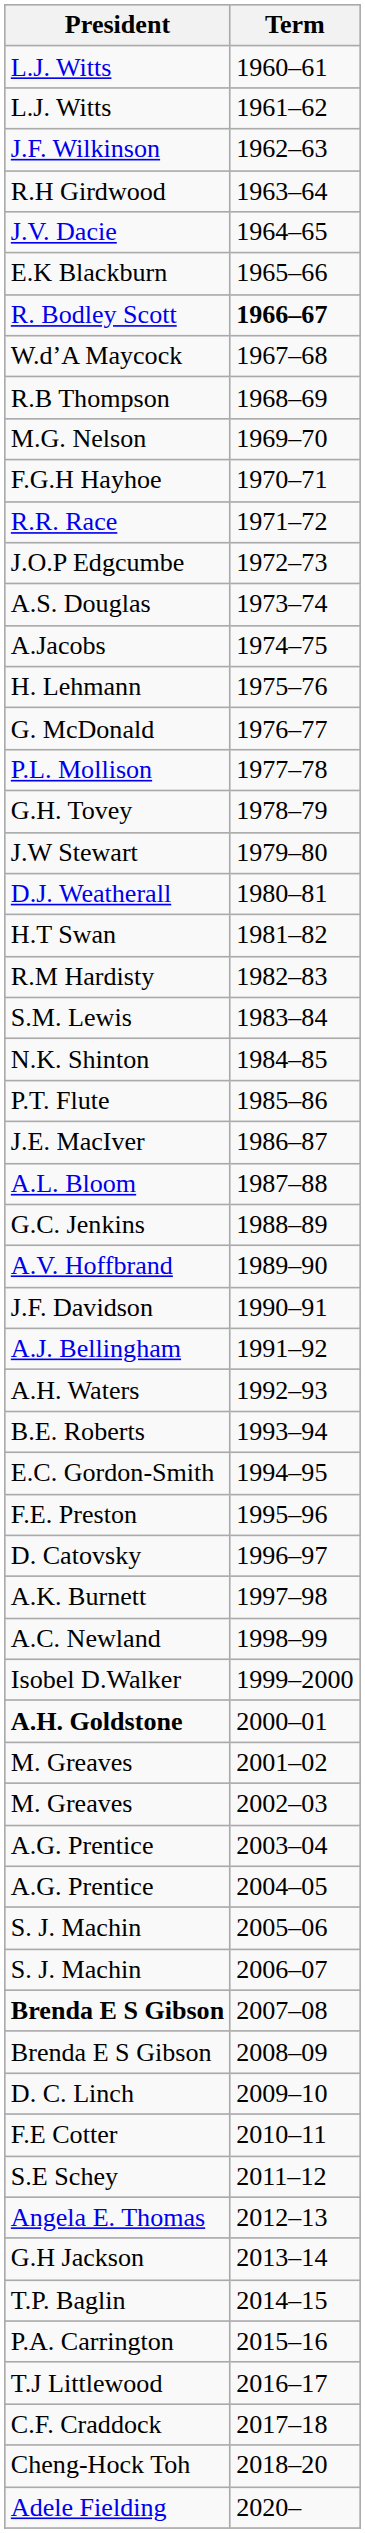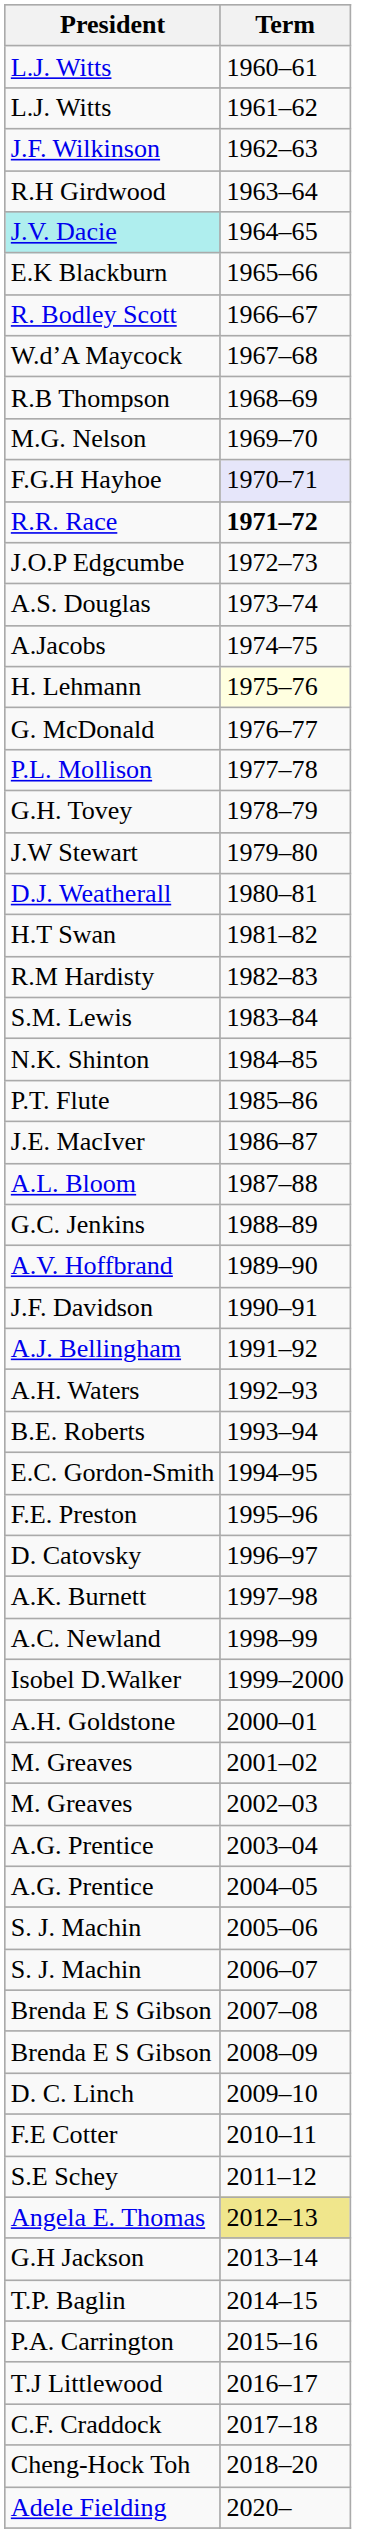(64, 231) no background -> (64, 231) paleturquoise background
(282, 314) bold -> (272, 314) normal
(282, 480) no background -> (272, 480) lavender background
(282, 521) normal -> (272, 521) bold
(282, 686) no background -> (272, 686) lightyellow background
(97, 1720) bold -> (93, 1720) normal
(117, 2010) bold -> (111, 2010) normal
(282, 2217) no background -> (272, 2217) khaki background
